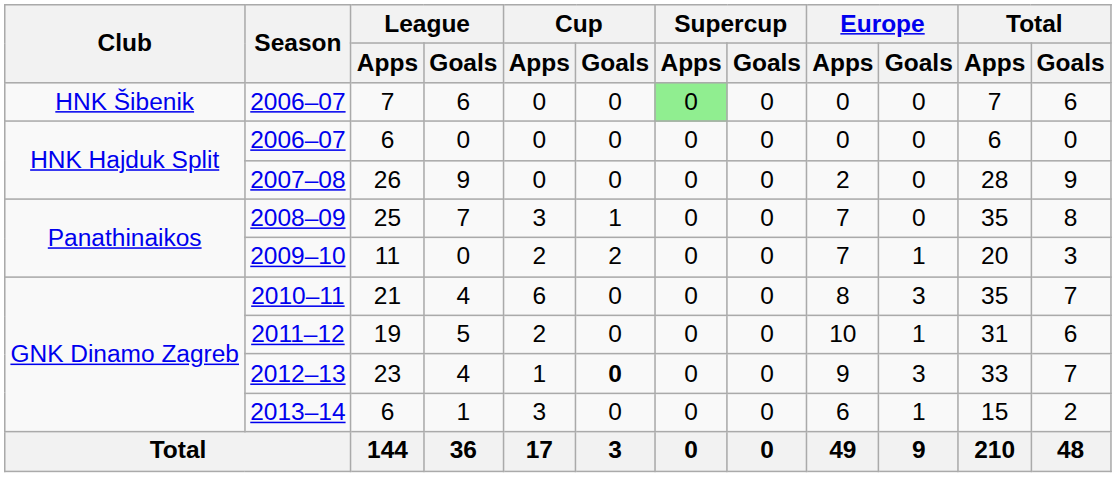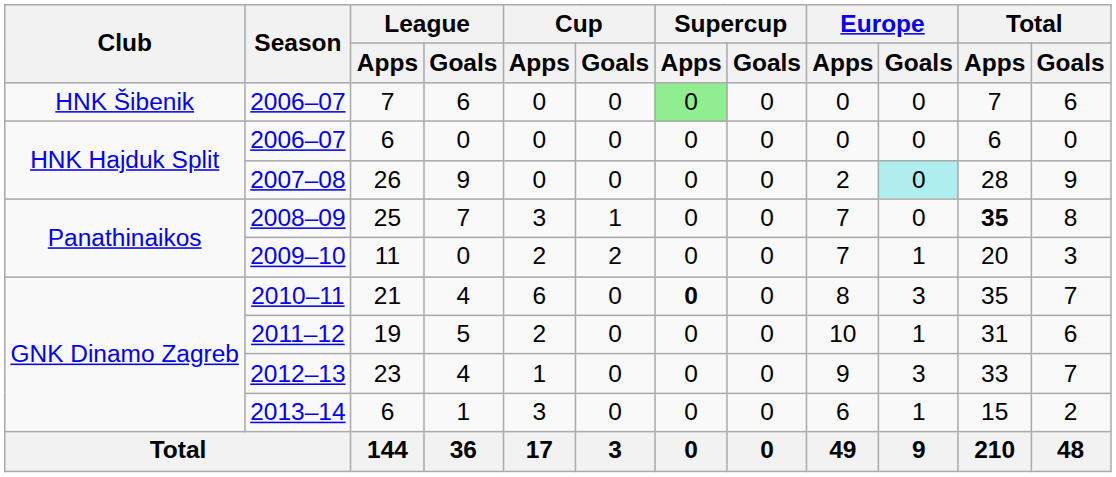(919, 179) no background -> (919, 179) paleturquoise background
(995, 218) normal -> (995, 218) bold
(691, 295) normal -> (691, 295) bold
(615, 373) bold -> (615, 373) normal
